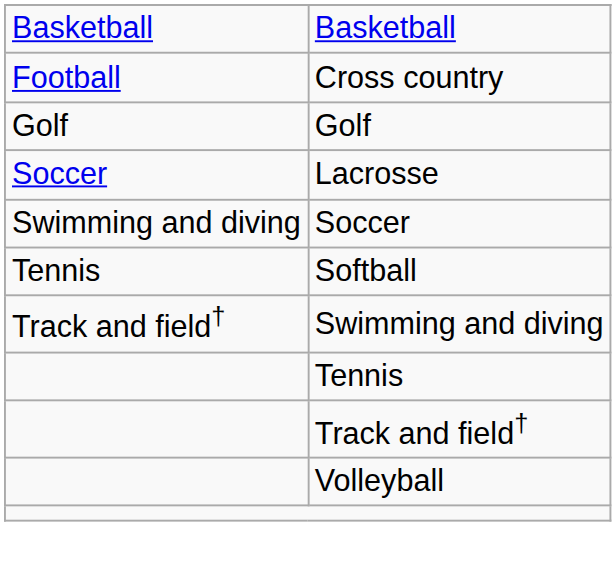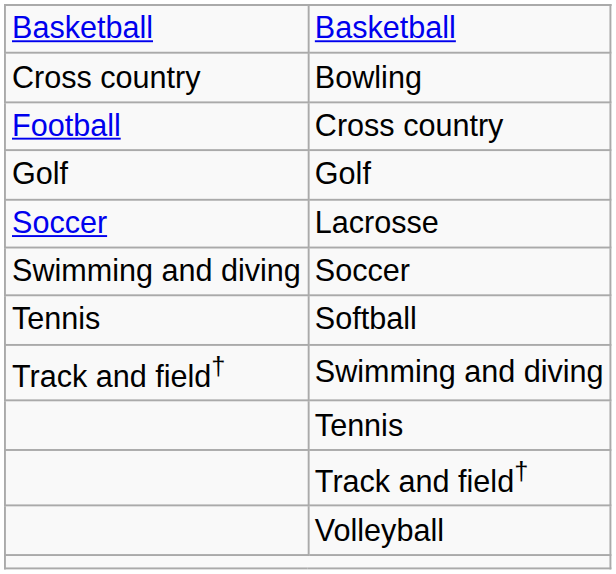+ row: (368, 77)
